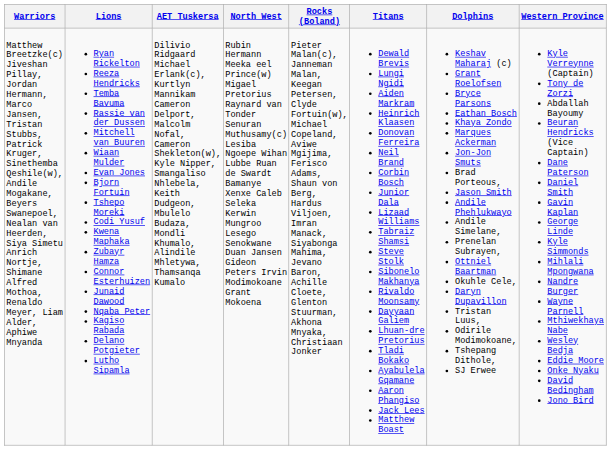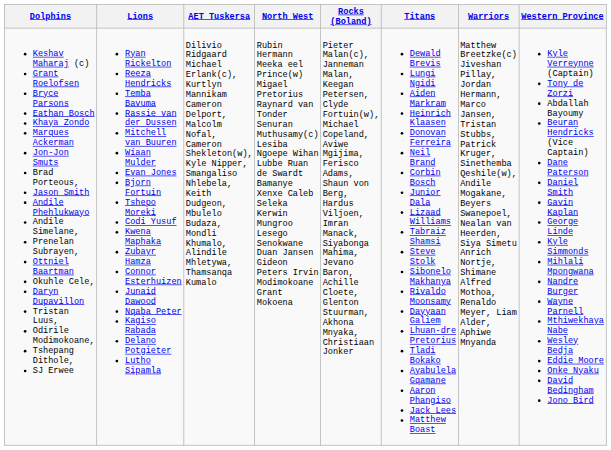columns swapped: (473, 16) <-> (35, 16)
